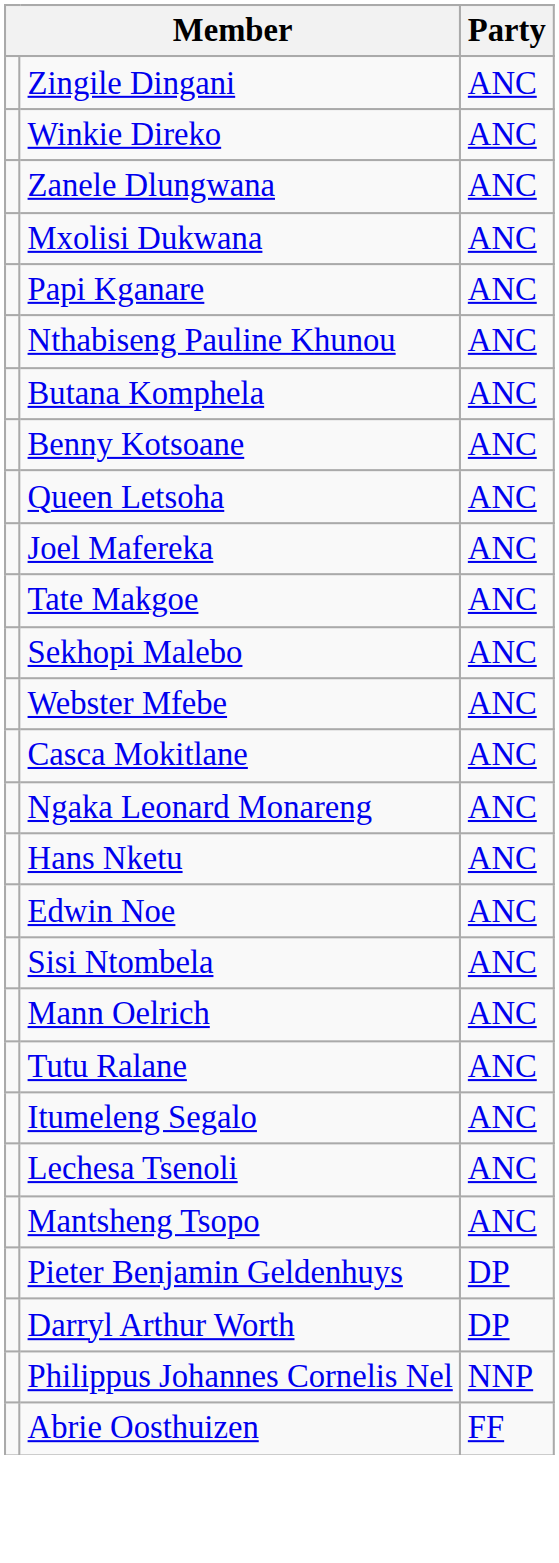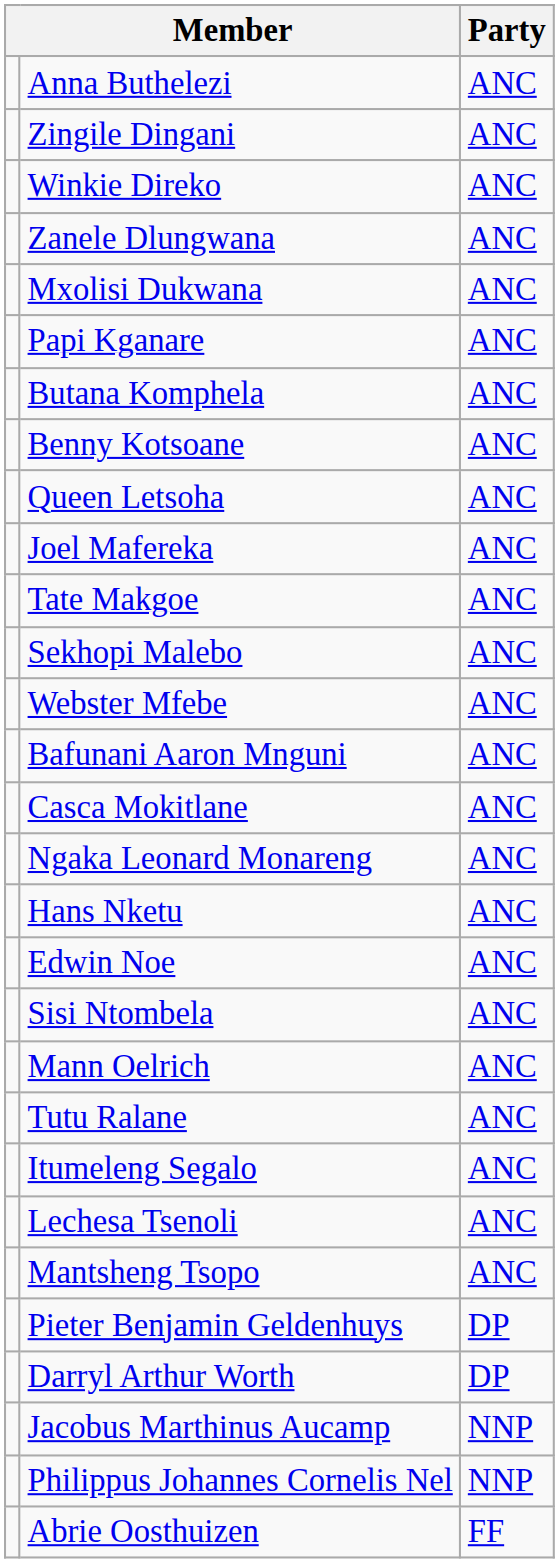+ row: (130, 82)
- row: (212, 340)
+ row: (187, 755)
+ row: (209, 1428)
